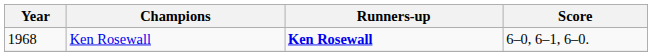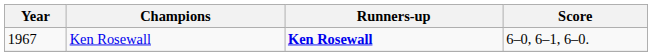(22, 39) 1968 -> (22, 39) 1967
